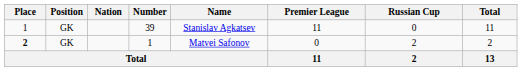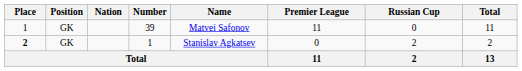(219, 27) Stanislav Agkatsev -> (219, 27) Matvei Safonov
(219, 43) Matvei Safonov -> (219, 43) Stanislav Agkatsev
